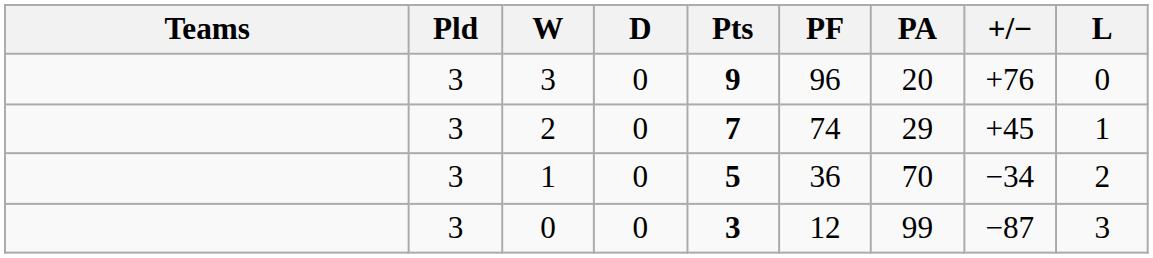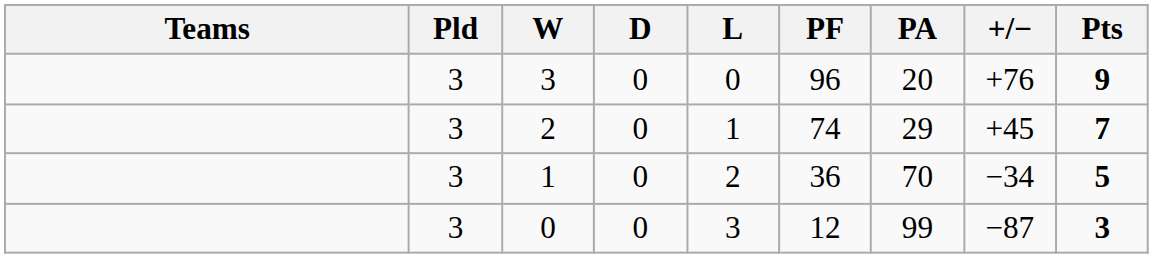columns swapped: (1102, 29) <-> (733, 29)
